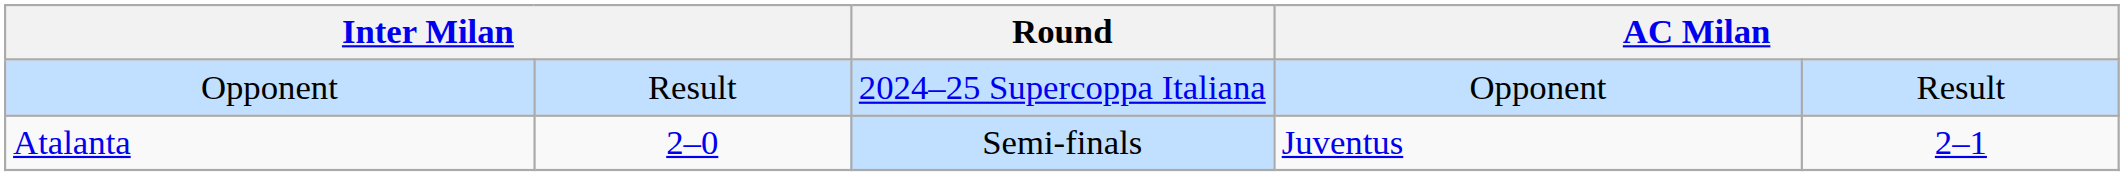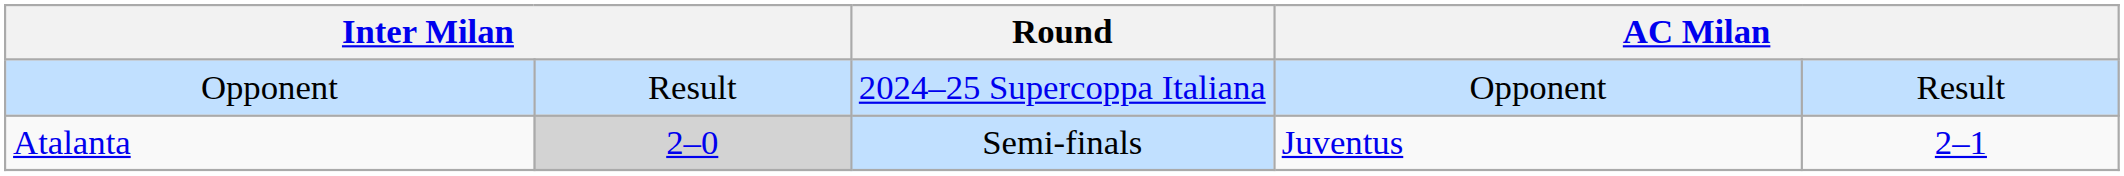(692, 142) no background -> (692, 142) lightgrey background
